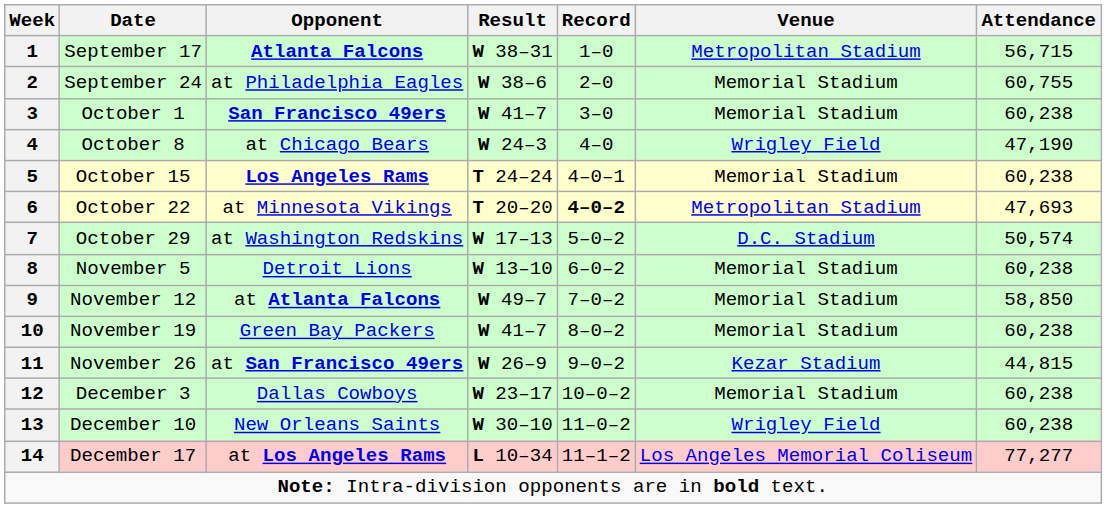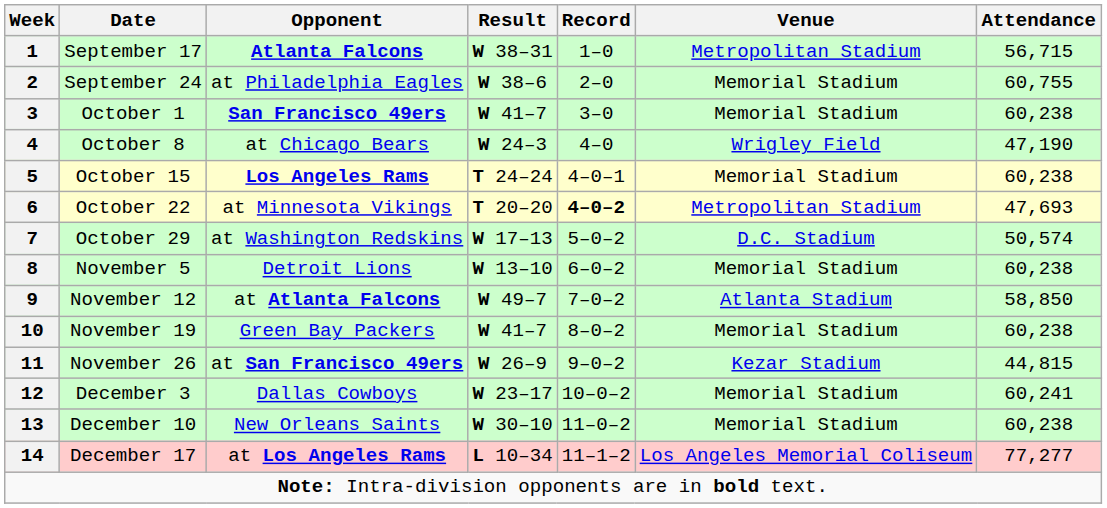(806, 301) Memorial Stadium -> (806, 301) Atlanta Stadium
(1039, 394) 60,238 -> (1039, 394) 60,241
(806, 425) Wrigley Field -> (806, 425) Memorial Stadium
